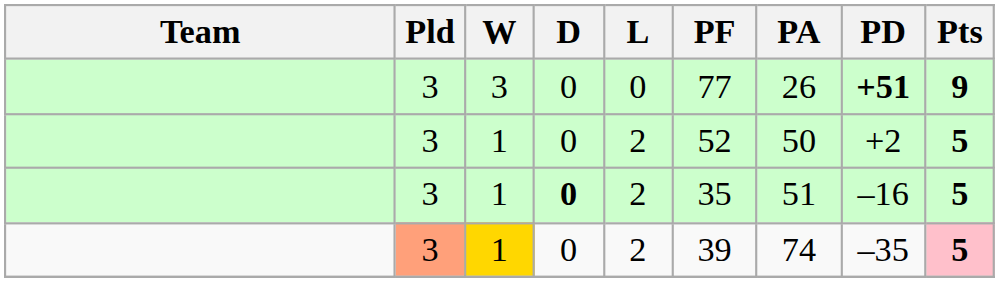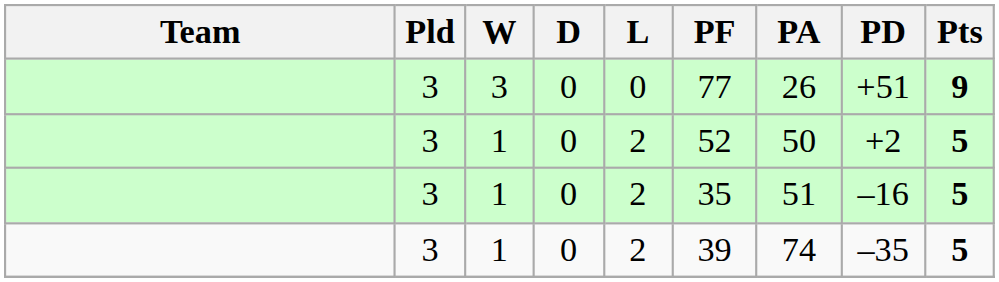(883, 85) bold -> (883, 85) normal
(569, 194) bold -> (569, 194) normal
(430, 248) lightsalmon background -> (430, 248) no background
(499, 248) gold background -> (499, 248) no background
(960, 248) pink background -> (960, 248) no background
